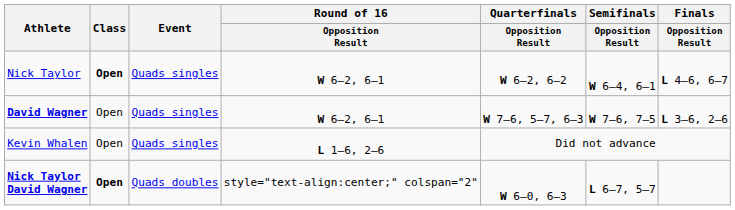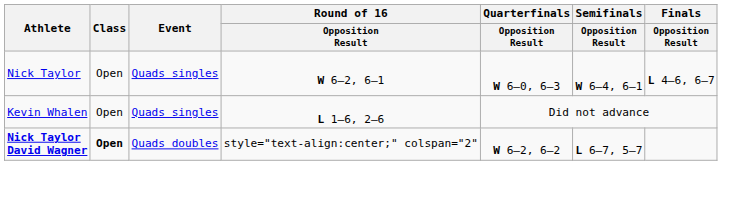(109, 73) bold -> (109, 73) normal
(533, 80) W 6–2, 6–2 -> (527, 86) W 6–0, 6–3
- row: (47, 112)
(533, 196) W 6–0, 6–3 -> (527, 150) W 6–2, 6–2
